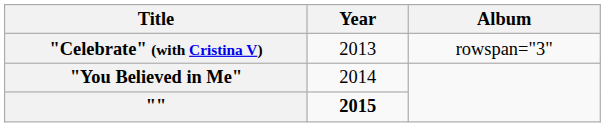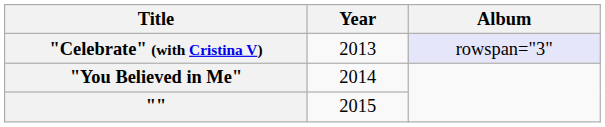(504, 48) no background -> (504, 48) lavender background
(358, 106) bold -> (358, 106) normal
